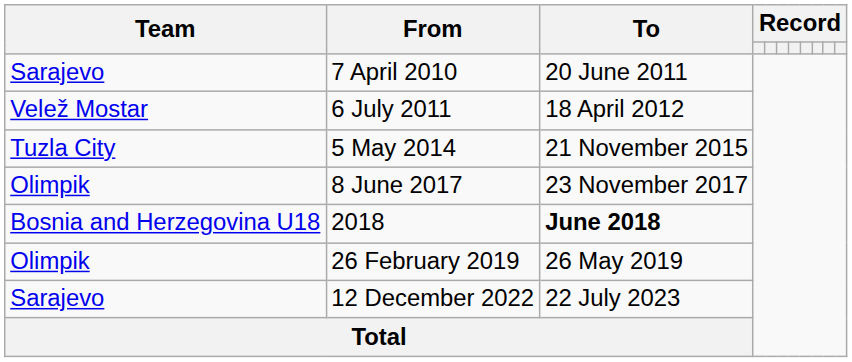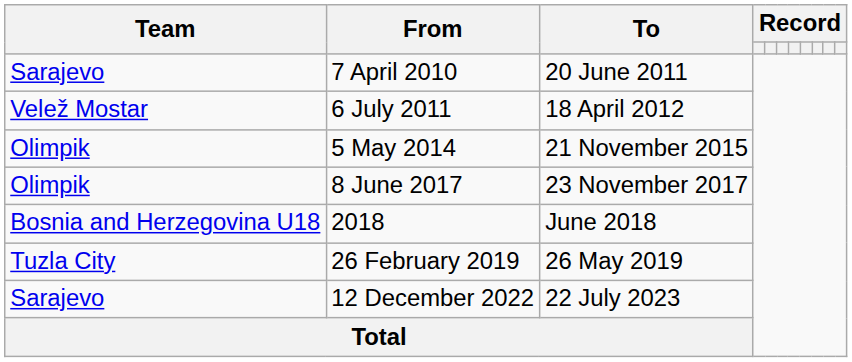(63, 147) Tuzla City -> (50, 147) Olimpik
(603, 223) bold -> (601, 223) normal
(50, 261) Olimpik -> (63, 261) Tuzla City
